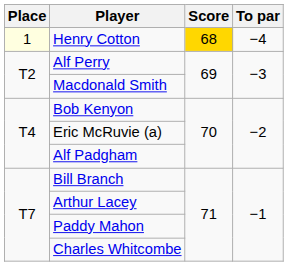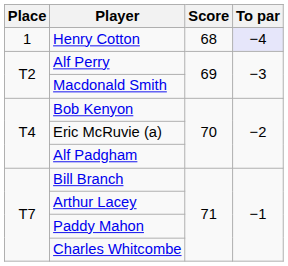(27, 39) lightyellow background -> (27, 39) no background
(209, 39) gold background -> (209, 39) no background
(258, 39) no background -> (258, 39) lavender background
